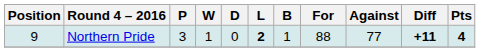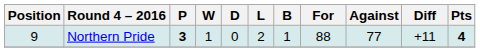(182, 36) normal -> (182, 36) bold
(261, 36) bold -> (261, 36) normal
(425, 36) bold -> (425, 36) normal
